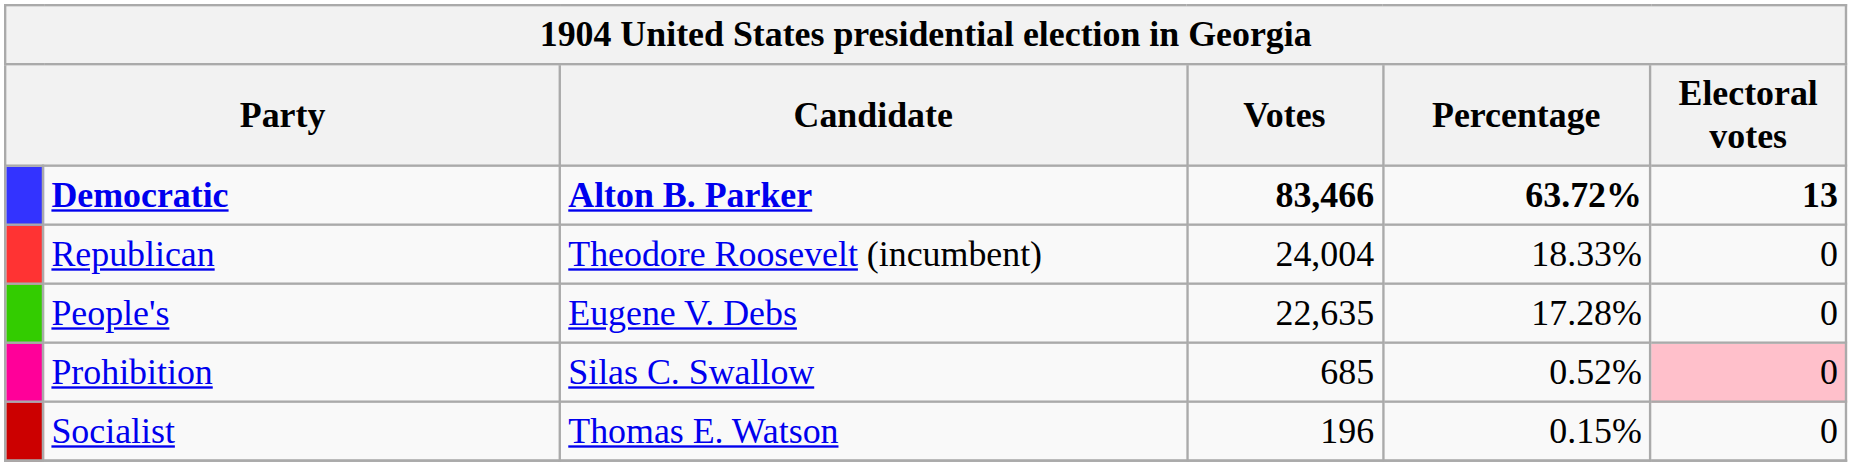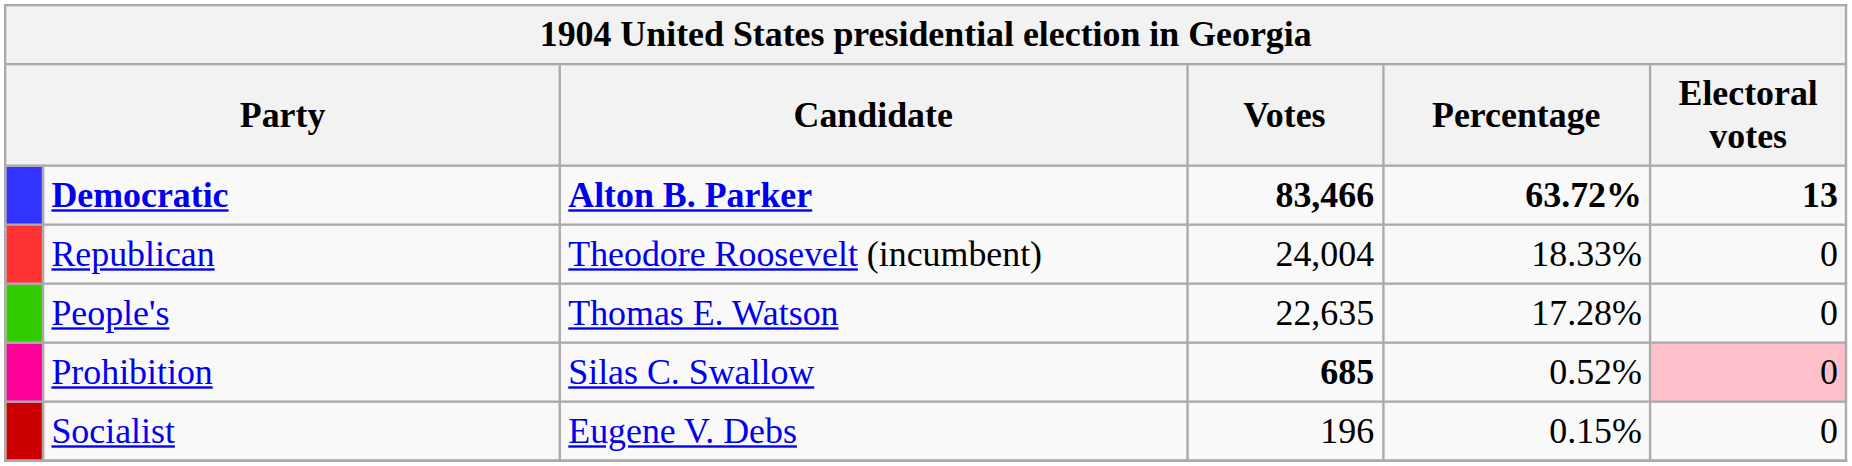(683, 313) Eugene V. Debs -> (703, 313) Thomas E. Watson
(1347, 372) normal -> (1347, 372) bold
(703, 431) Thomas E. Watson -> (683, 431) Eugene V. Debs
